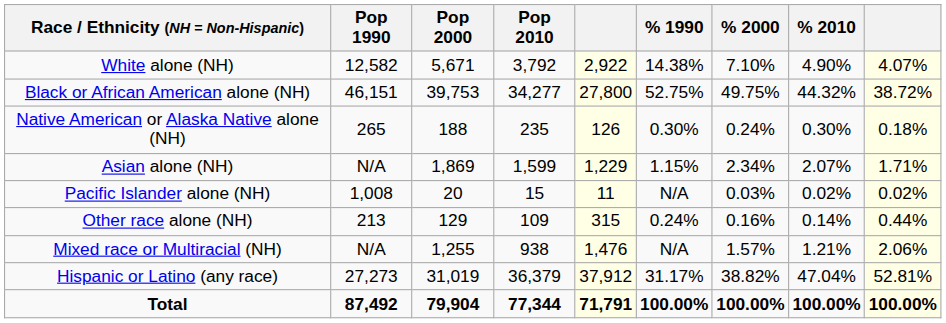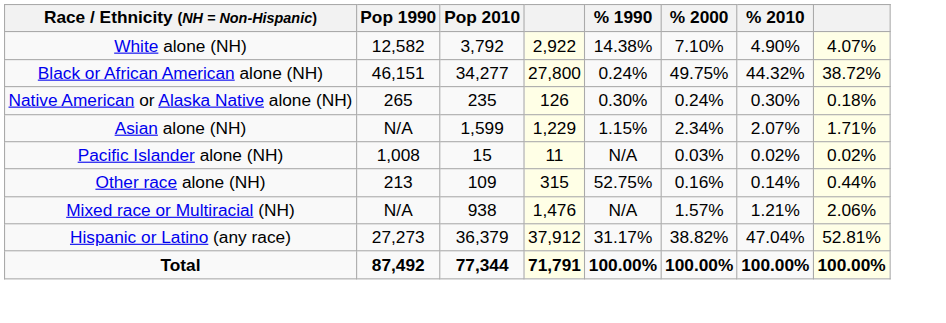- column: (453, 27)
(674, 92) 52.75% -> (623, 73) 0.24%
(674, 221) 0.24% -> (623, 182) 52.75%
